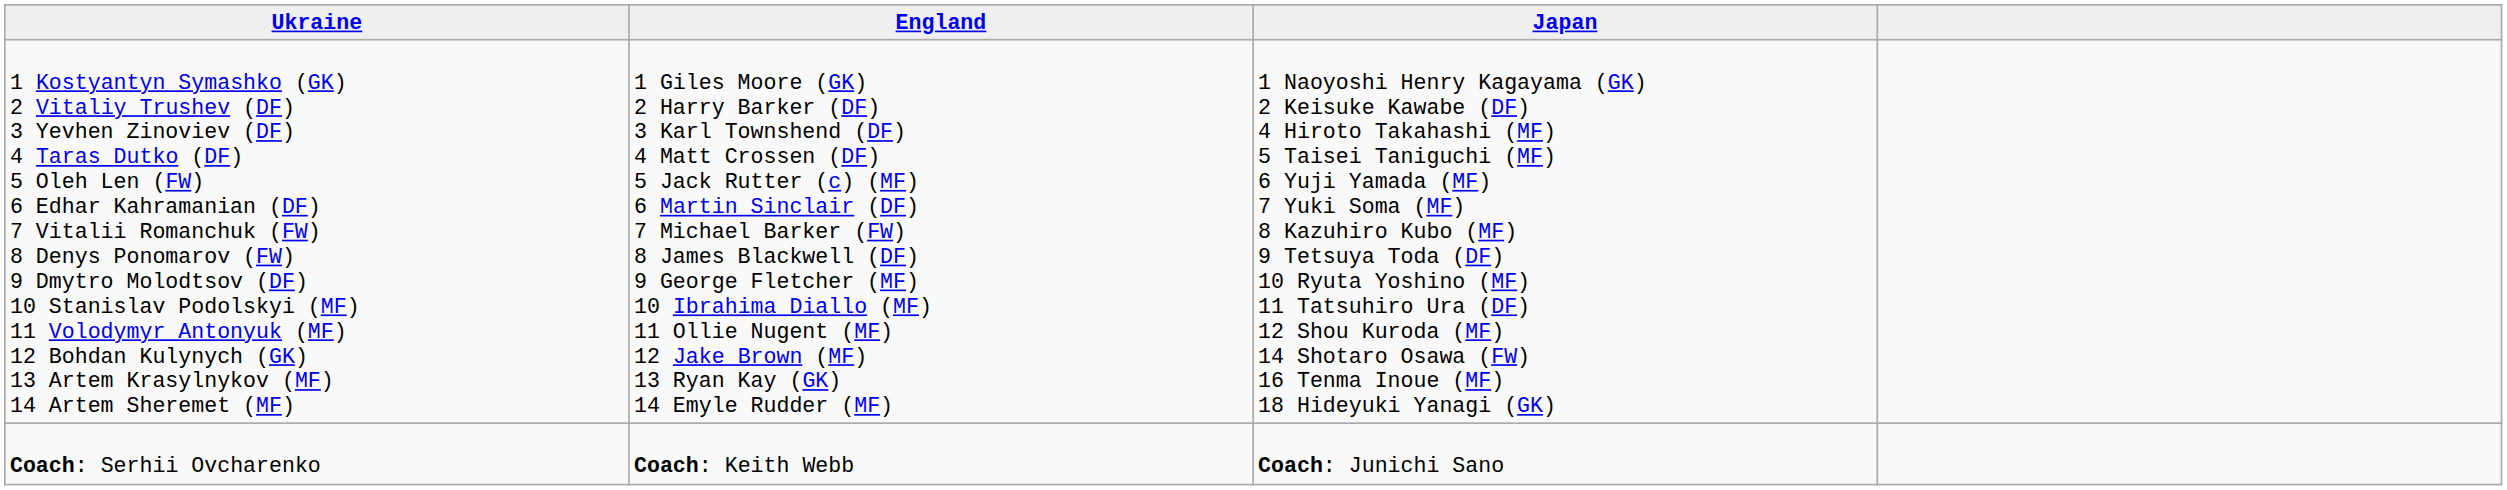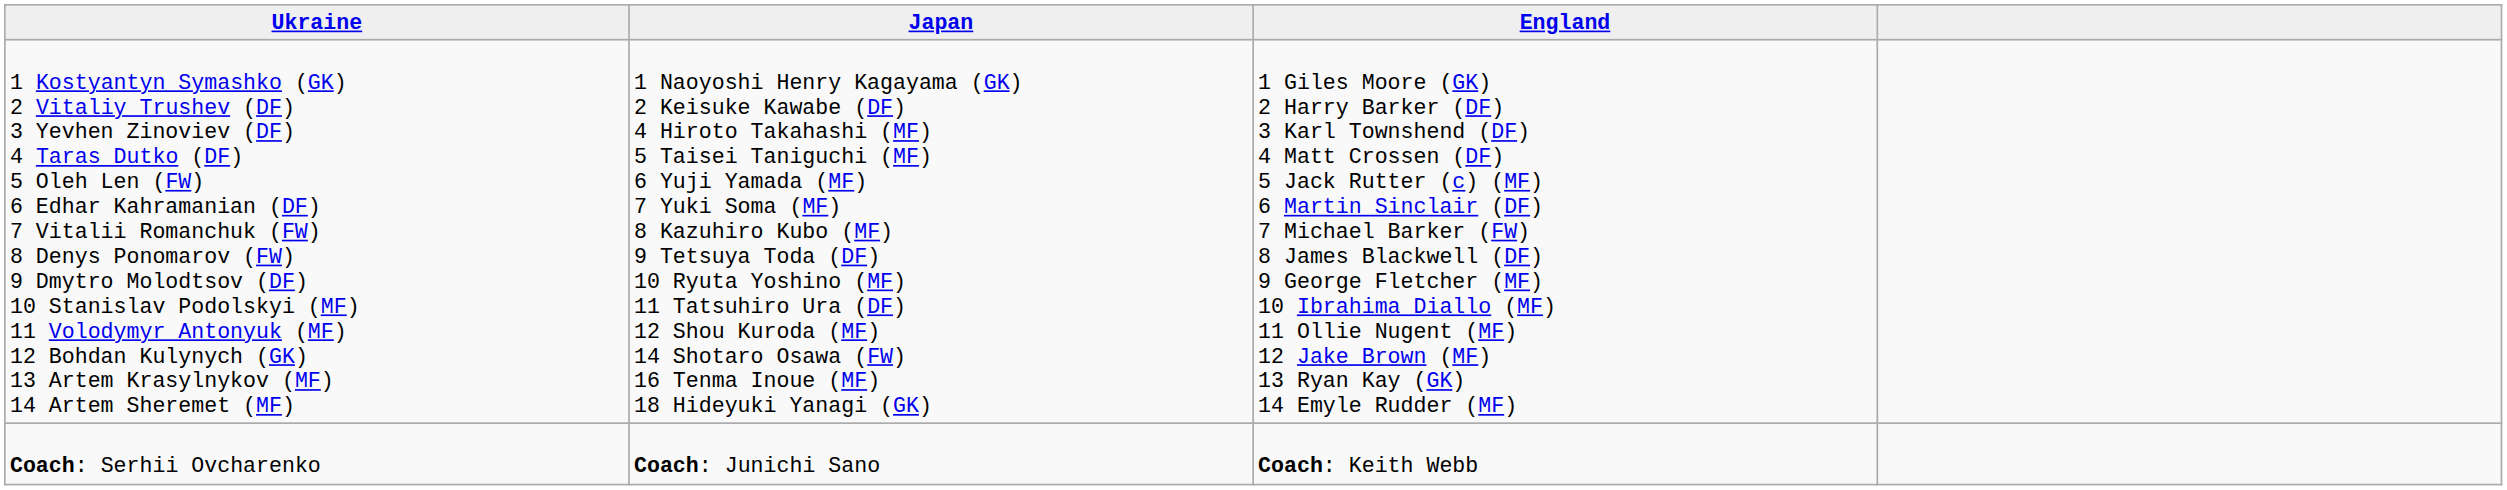columns swapped: (941, 22) <-> (1565, 22)
